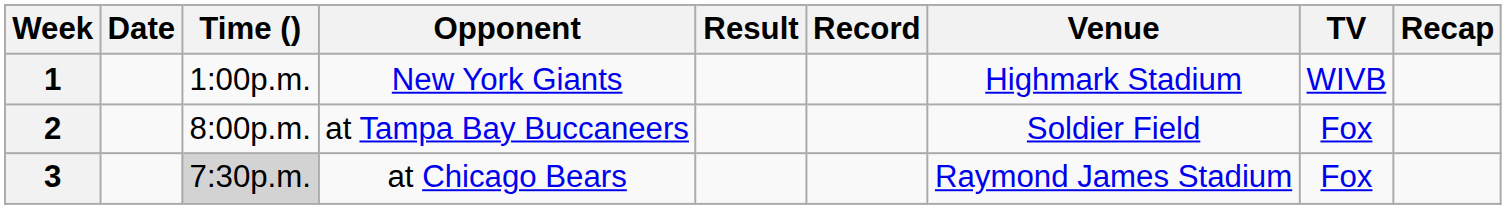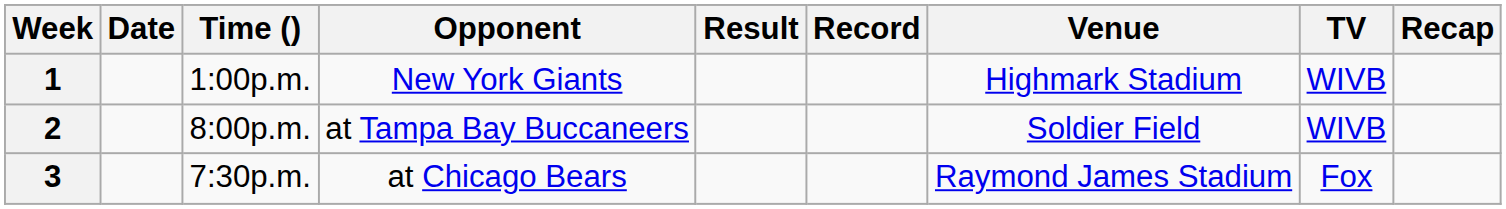(1346, 128) Fox -> (1346, 128) WIVB
(250, 177) lightgrey background -> (250, 177) no background
